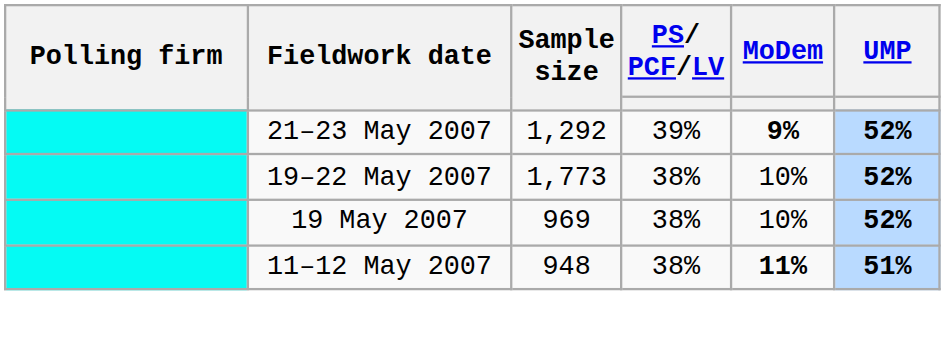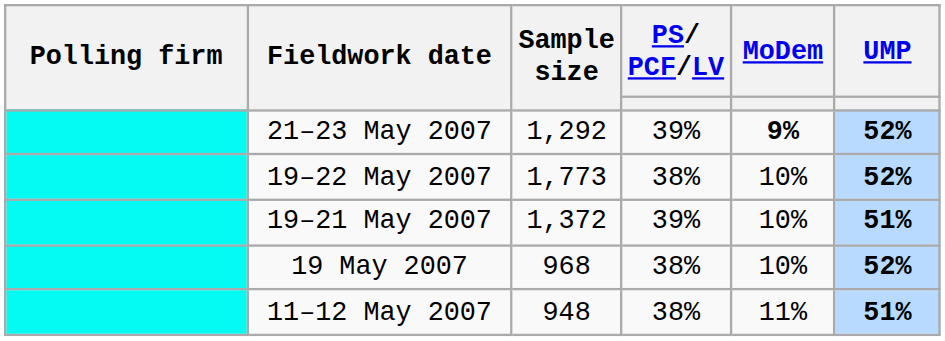+ row: (380, 222)
(567, 222) 969 -> (567, 267) 968
(783, 267) bold -> (783, 312) normal
